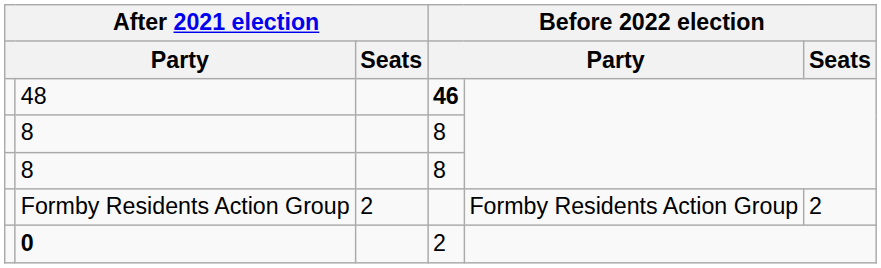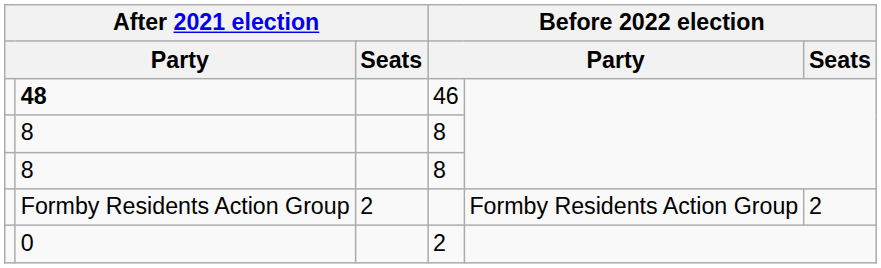(34, 96) normal -> (34, 96) bold
(446, 96) bold -> (446, 96) normal
(27, 243) bold -> (27, 243) normal
